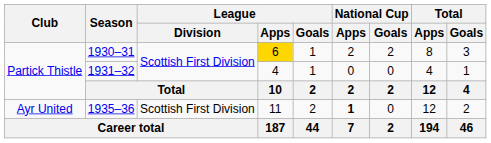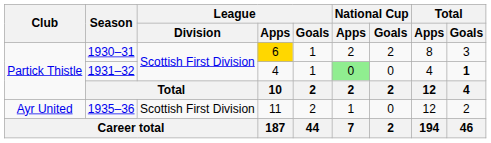(351, 71) no background -> (351, 71) lightgreen background
(466, 71) normal -> (466, 71) bold
(351, 109) bold -> (351, 109) normal
